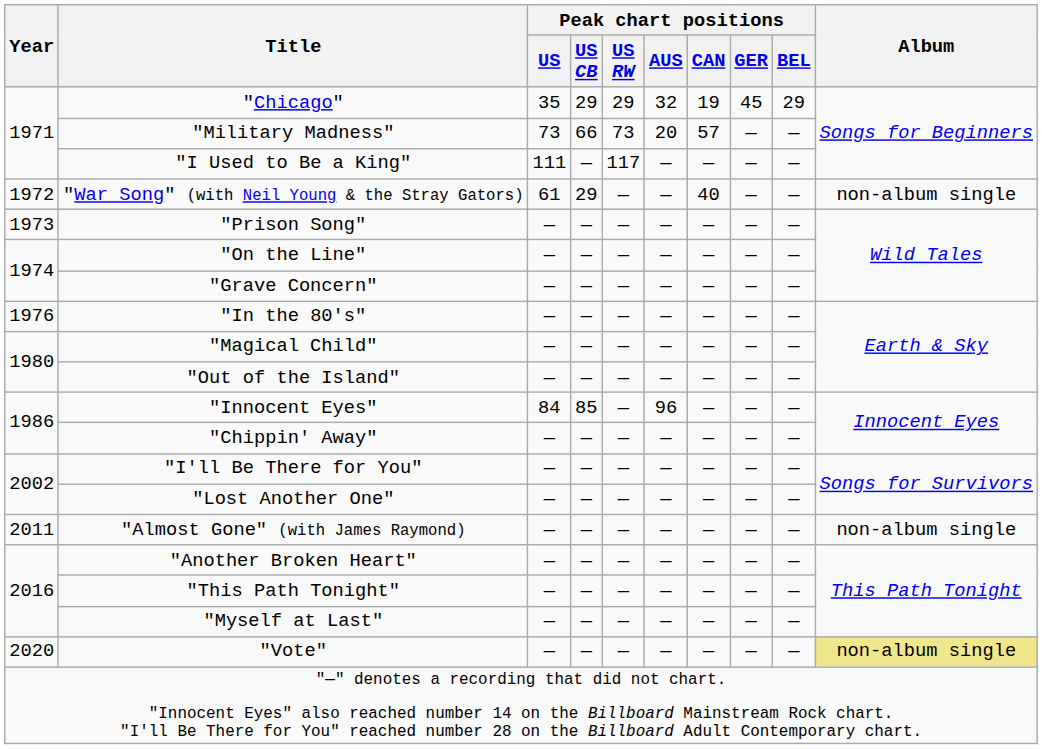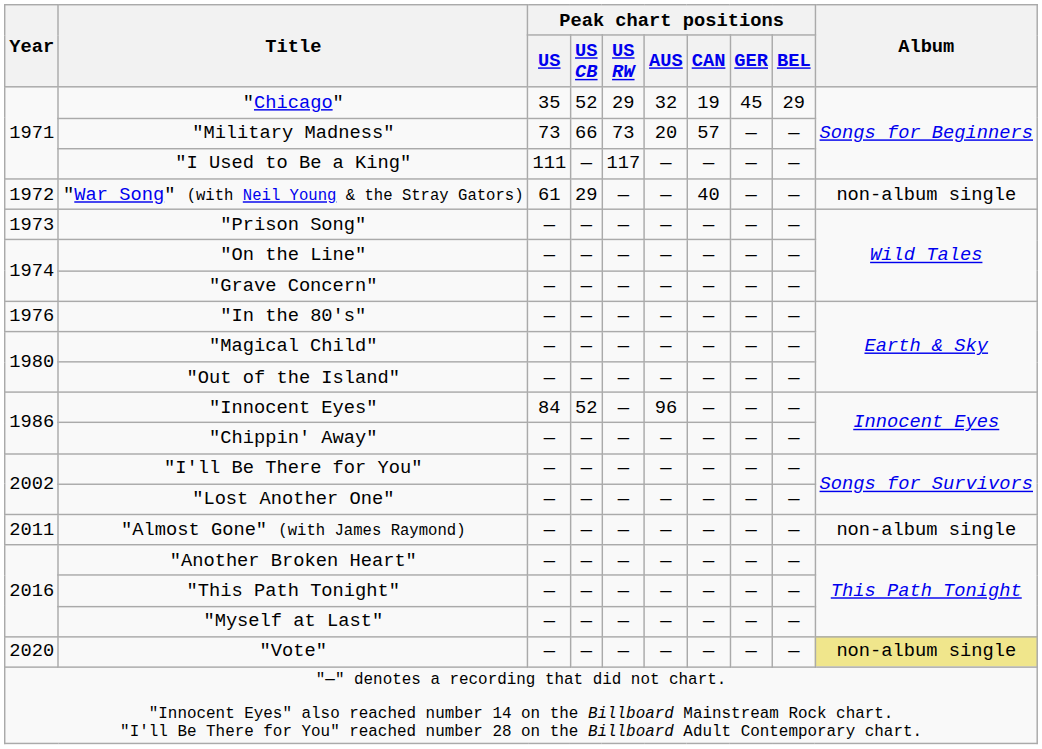(586, 103) 29 -> (586, 103) 52
(586, 408) 85 -> (586, 408) 52
